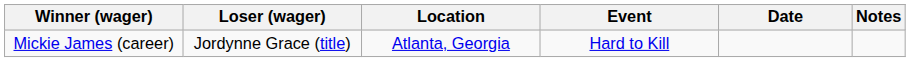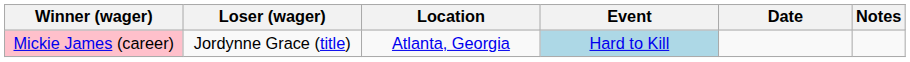(94, 43) no background -> (94, 43) pink background
(629, 43) no background -> (629, 43) lightblue background
